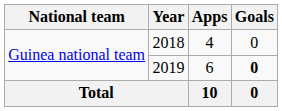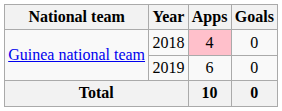(210, 42) no background -> (210, 42) pink background
(254, 67) bold -> (254, 67) normal
